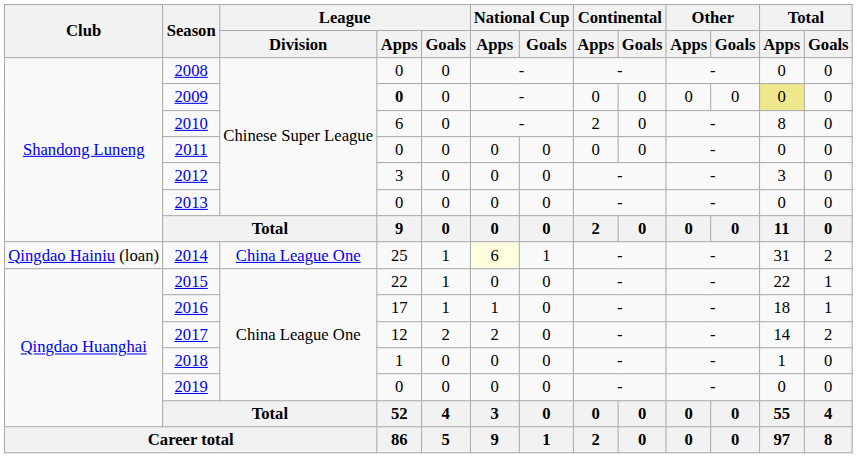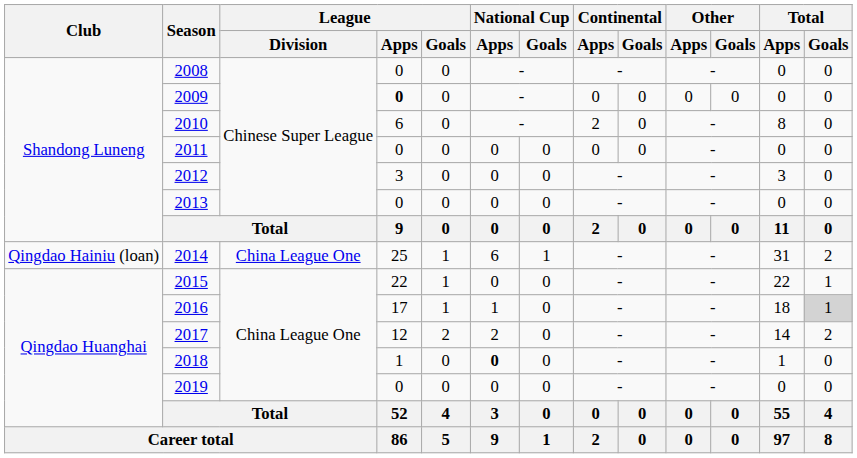(782, 96) khaki background -> (782, 96) no background
(495, 255) lightyellow background -> (495, 255) no background
(828, 307) no background -> (828, 307) lightgrey background
(495, 360) normal -> (495, 360) bold
